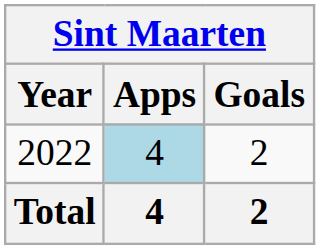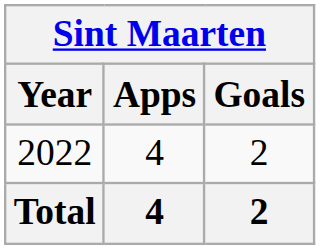(155, 152) lightblue background -> (155, 152) no background
